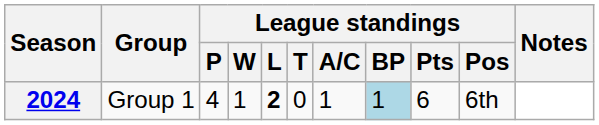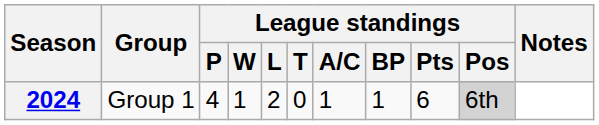(274, 100) bold -> (274, 100) normal
(378, 100) lightblue background -> (378, 100) no background
(482, 100) no background -> (482, 100) lightgrey background
